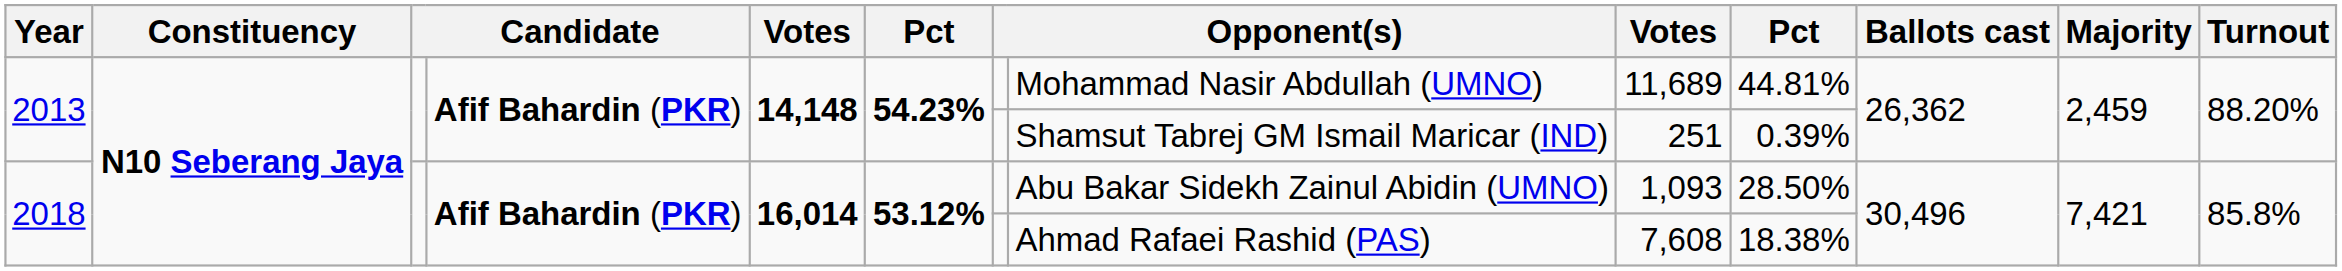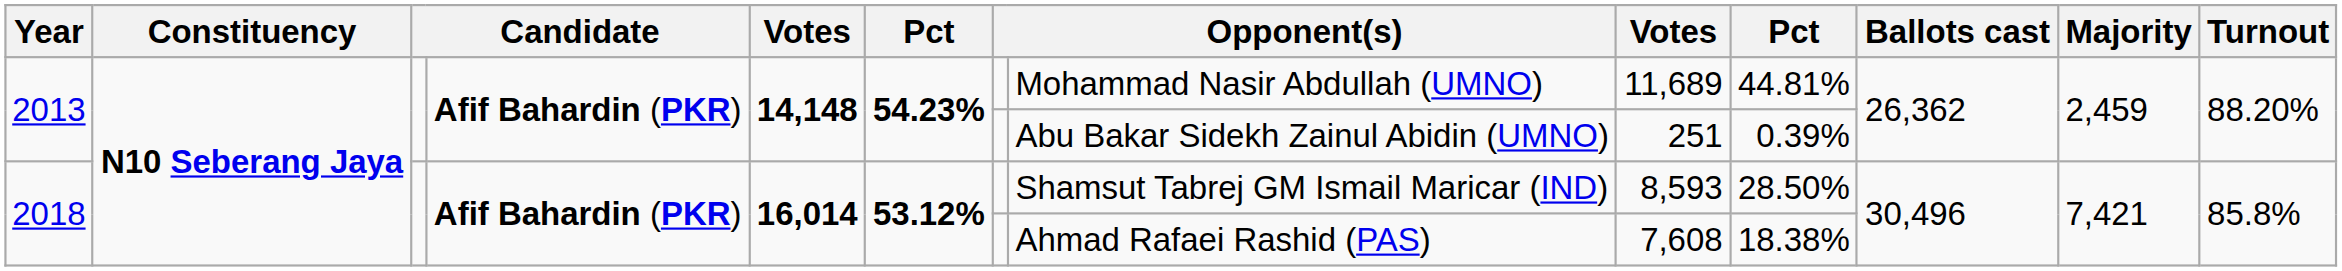(1312, 136) Shamsut Tabrej GM Ismail Maricar (IND) -> (1312, 136) Abu Bakar Sidekh Zainul Abidin (UMNO)
(1312, 188) Abu Bakar Sidekh Zainul Abidin (UMNO) -> (1312, 188) Shamsut Tabrej GM Ismail Maricar (IND)
(1681, 188) 1,093 -> (1681, 188) 8,593
